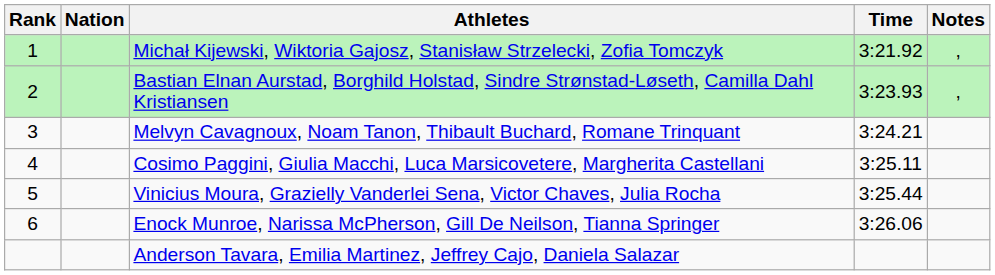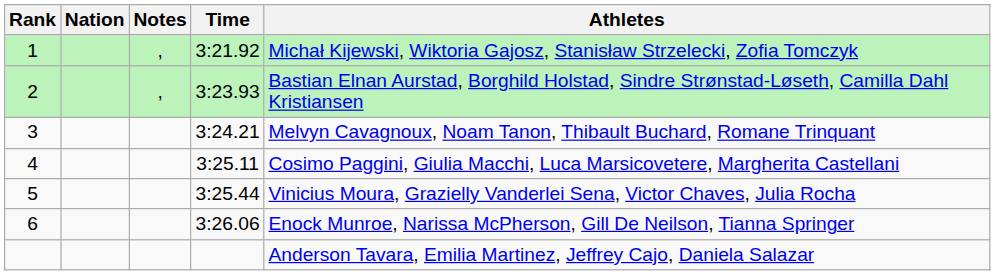columns swapped: (492, 19) <-> (958, 19)
